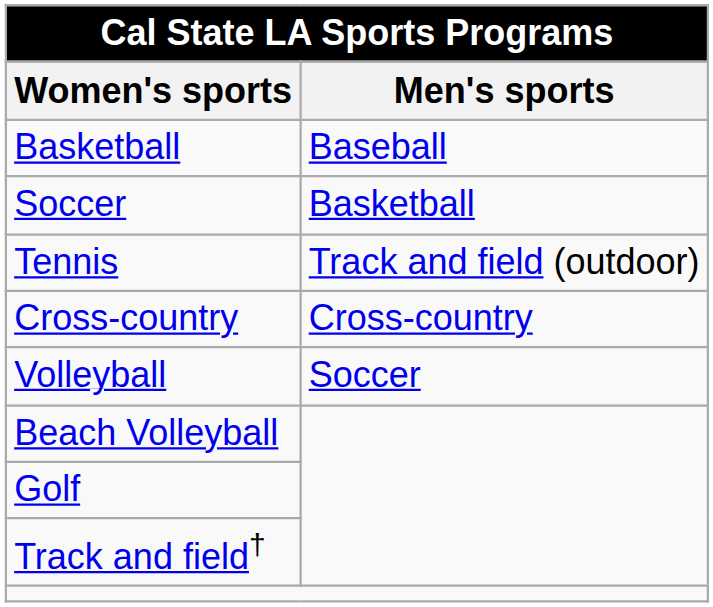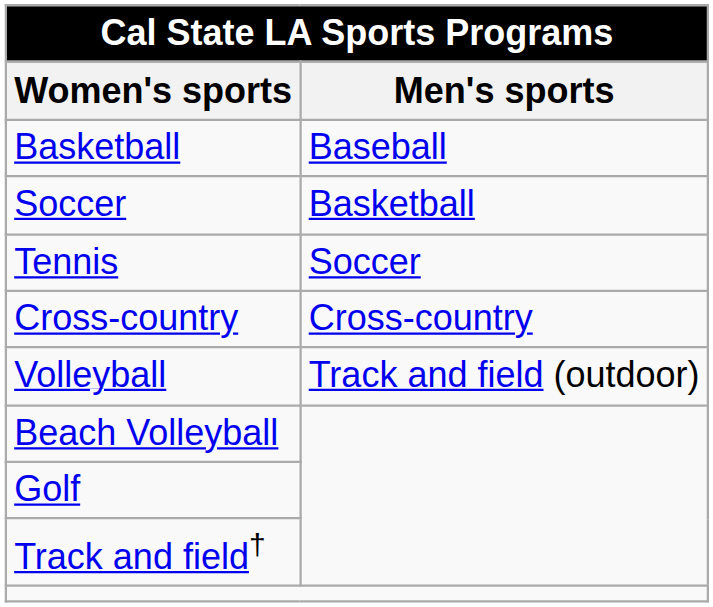(504, 261) Track and field (outdoor) -> (365, 261) Soccer
(365, 375) Soccer -> (504, 375) Track and field (outdoor)
